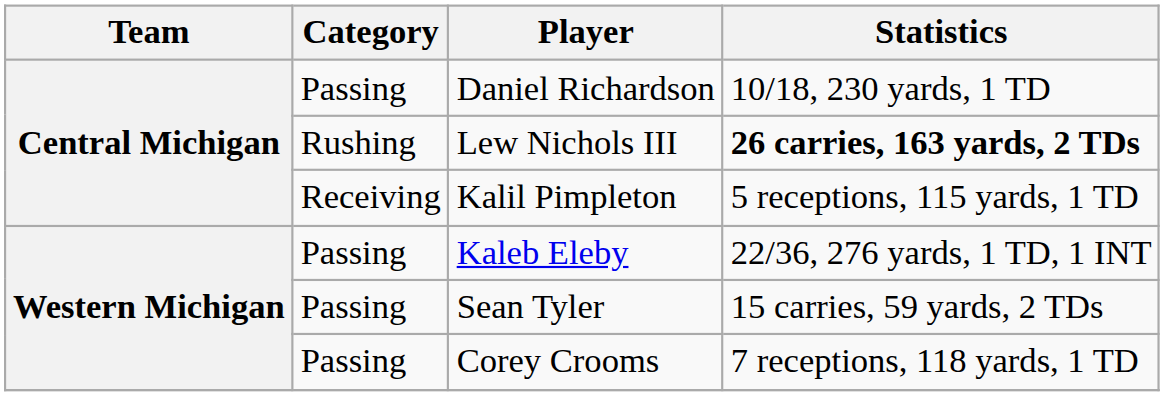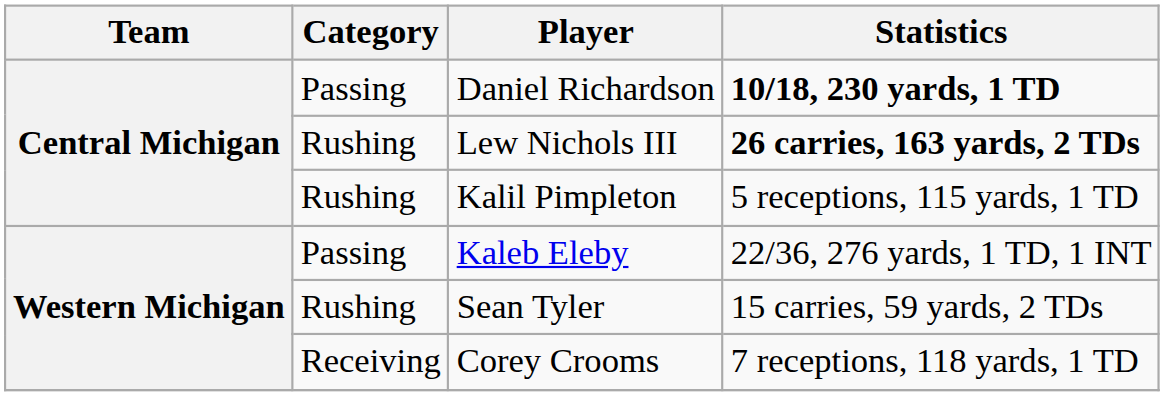(891, 87) normal -> (896, 87) bold
(371, 196) Receiving -> (358, 196) Rushing
(353, 306) Passing -> (358, 306) Rushing
(353, 361) Passing -> (371, 361) Receiving
